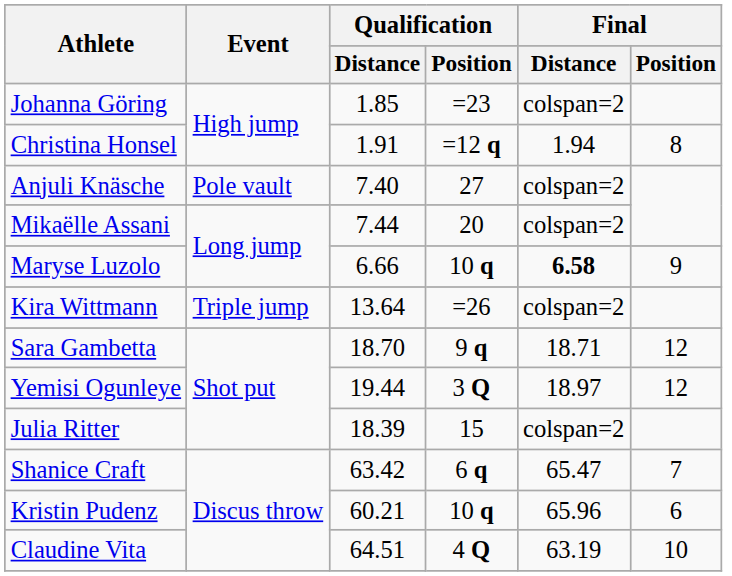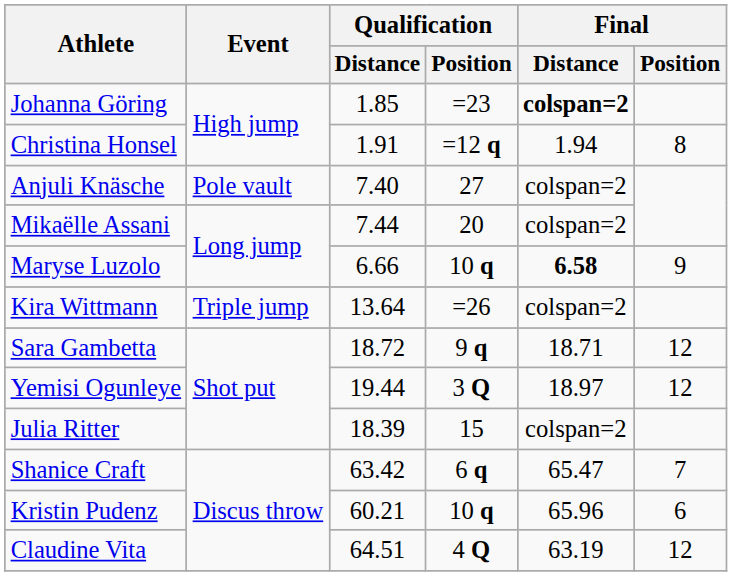(574, 104) normal -> (576, 104) bold
(377, 347) 18.70 -> (377, 347) 18.72
(676, 550) 10 -> (680, 550) 12
